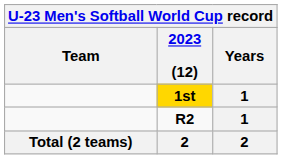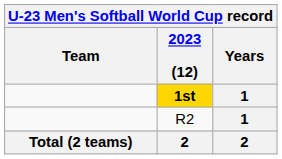(185, 119) bold -> (185, 119) normal
